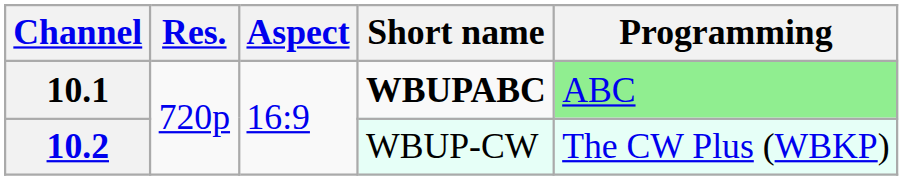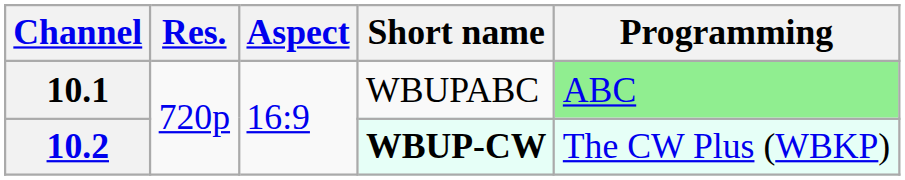(456, 89) bold -> (453, 89) normal
(452, 145) normal -> (456, 145) bold
